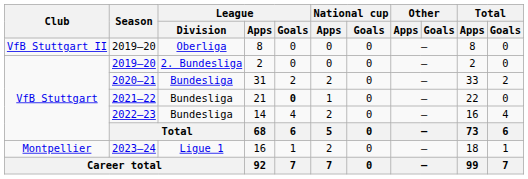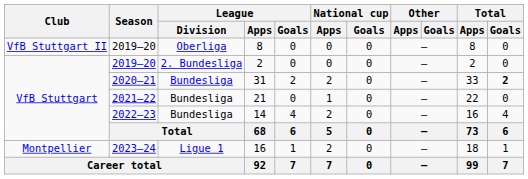(505, 81) normal -> (505, 81) bold
(293, 98) bold -> (293, 98) normal
